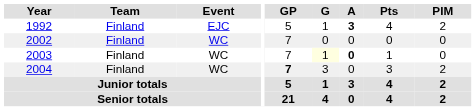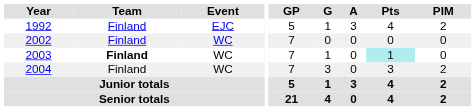(351, 26) bold -> (353, 26) normal
(125, 55) normal -> (127, 55) bold
(325, 55) lightyellow background -> (328, 55) no background
(351, 55) bold -> (353, 55) normal
(389, 55) no background -> (391, 55) paleturquoise background
(288, 69) bold -> (291, 69) normal
